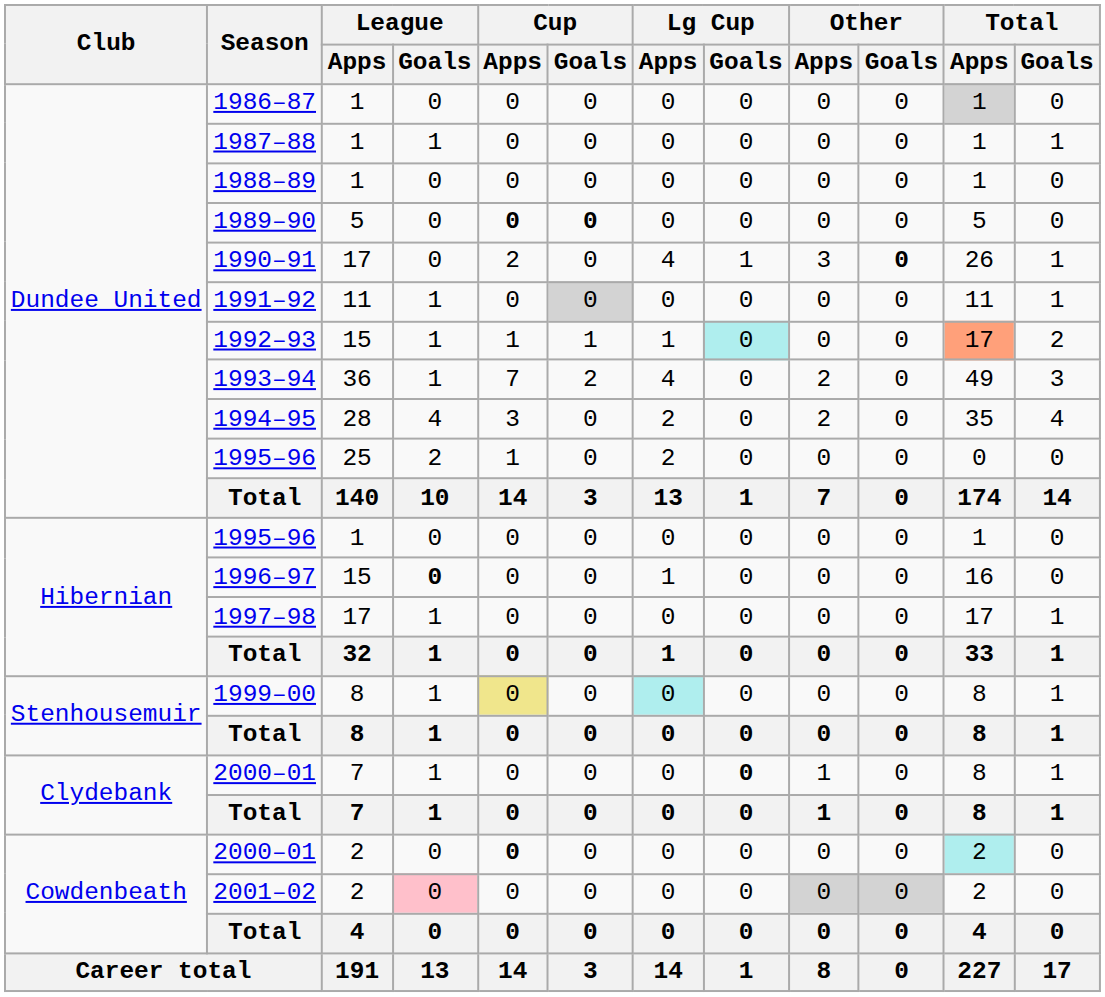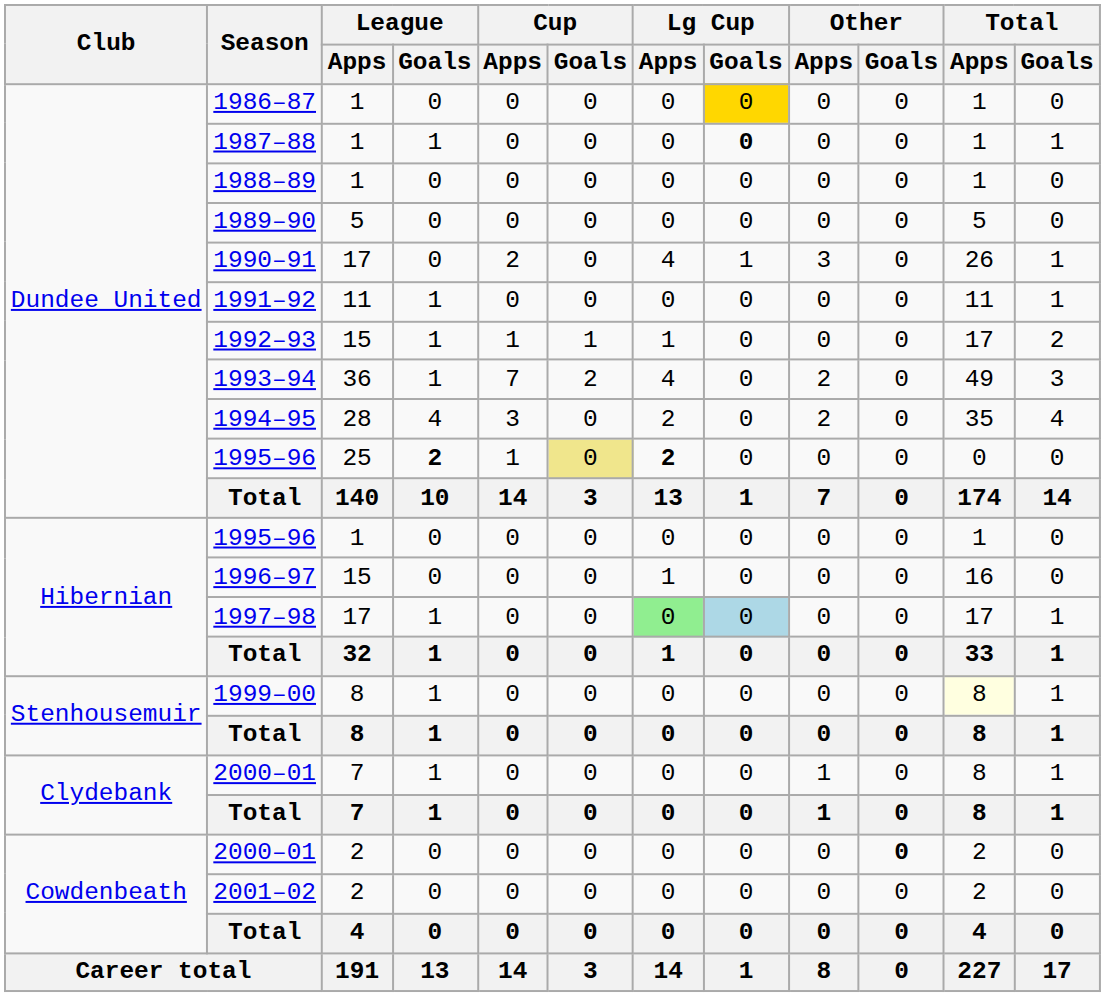(746, 104) no background -> (746, 104) gold background
(979, 104) lightgrey background -> (979, 104) no background
(746, 144) normal -> (746, 144) bold
(513, 222) bold -> (513, 222) normal
(590, 222) bold -> (590, 222) normal
(902, 262) bold -> (902, 262) normal
(590, 301) lightgrey background -> (590, 301) no background
(746, 341) paleturquoise background -> (746, 341) no background
(979, 341) lightsalmon background -> (979, 341) no background
(435, 459) normal -> (435, 459) bold
(590, 459) no background -> (590, 459) khaki background
(668, 459) normal -> (668, 459) bold
(435, 578) bold -> (435, 578) normal
(668, 617) no background -> (668, 617) lightgreen background
(746, 617) no background -> (746, 617) lightblue background
(513, 696) khaki background -> (513, 696) no background
(668, 696) paleturquoise background -> (668, 696) no background
(979, 696) no background -> (979, 696) lightyellow background
(746, 775) bold -> (746, 775) normal
(513, 854) bold -> (513, 854) normal
(902, 854) normal -> (902, 854) bold
(979, 854) paleturquoise background -> (979, 854) no background
(435, 894) pink background -> (435, 894) no background
(824, 894) lightgrey background -> (824, 894) no background
(902, 894) lightgrey background -> (902, 894) no background
